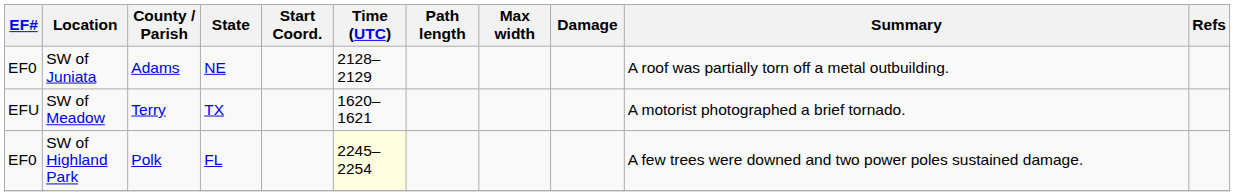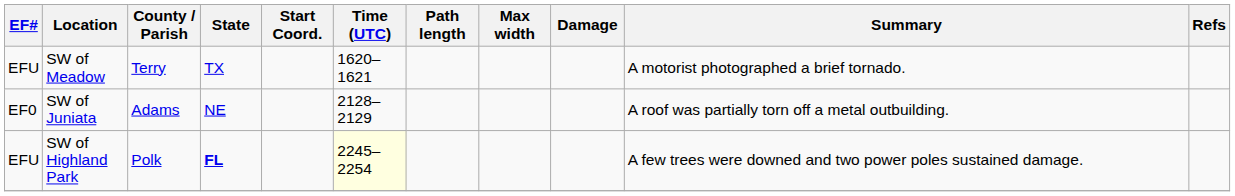rows swapped: (76, 109) <-> (71, 67)
(22, 160) EF0 -> (24, 160) EFU
(213, 160) normal -> (214, 160) bold
